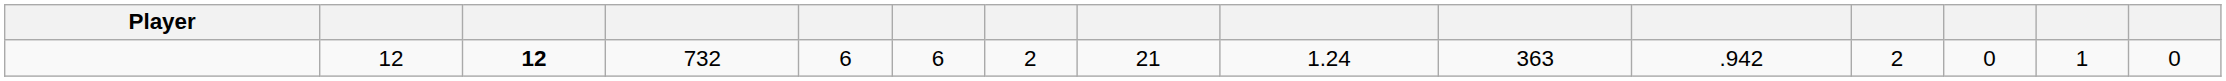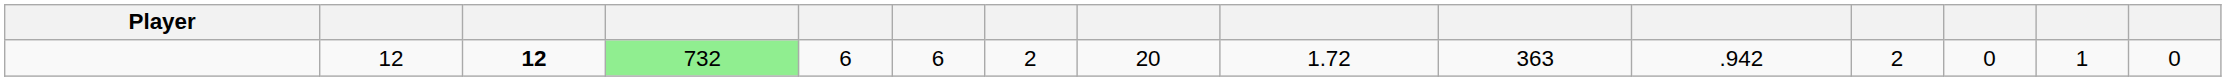(702, 57) no background -> (702, 57) lightgreen background
(1148, 57) 21 -> (1148, 57) 20
(1329, 57) 1.24 -> (1329, 57) 1.72
